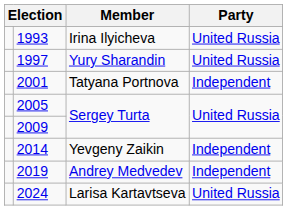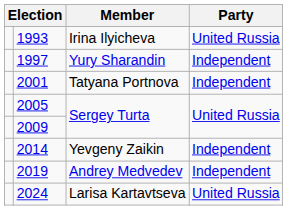(236, 60) United Russia -> (231, 60) Independent
